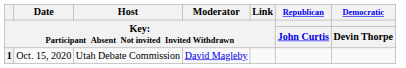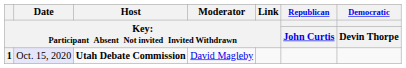(44, 55) no background -> (44, 55) lavender background
(128, 55) normal -> (131, 55) bold
